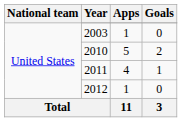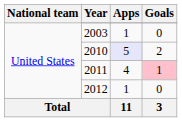(126, 51) no background -> (126, 51) lavender background
(159, 70) no background -> (159, 70) pink background
